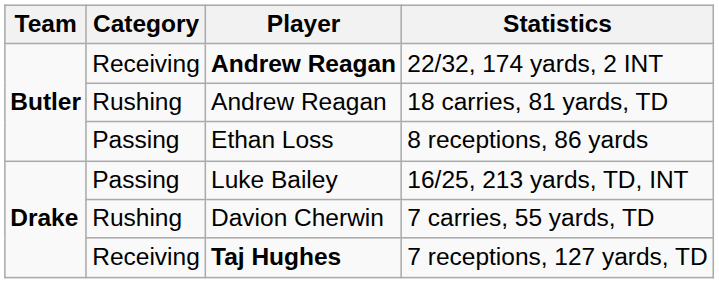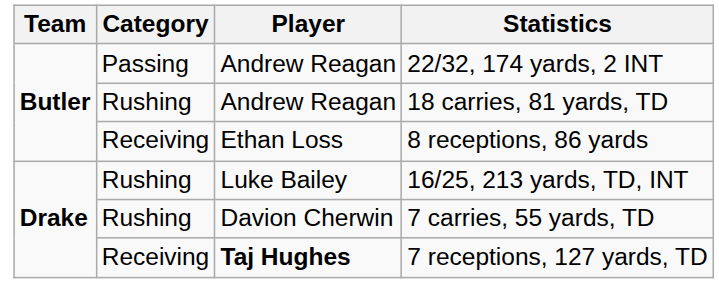(146, 63) Receiving -> (145, 63) Passing
(304, 63) bold -> (308, 63) normal
(136, 140) Passing -> (155, 140) Receiving
(136, 179) Passing -> (147, 179) Rushing
